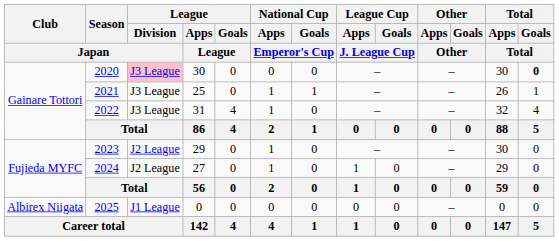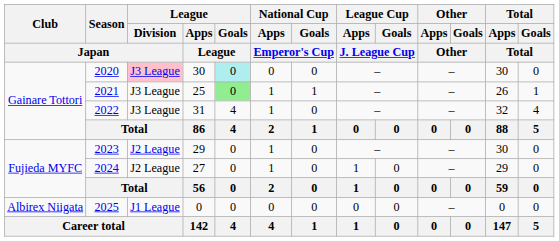(233, 71) no background -> (233, 71) paleturquoise background
(536, 71) bold -> (536, 71) normal
(233, 91) no background -> (233, 91) lightgreen background
